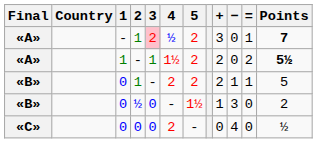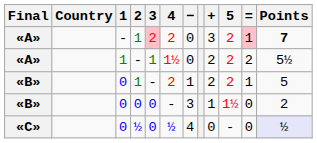columns swapped: (194, 16) <-> (234, 16)
(171, 38) ½ -> (171, 38) 2
(249, 38) no background -> (249, 38) pink background
(284, 60) bold -> (284, 60) normal
(138, 105) ½ -> (138, 105) 0
(138, 127) 0 -> (138, 127) ½
(171, 127) 2 -> (171, 127) ½
(284, 127) no background -> (284, 127) lavender background
